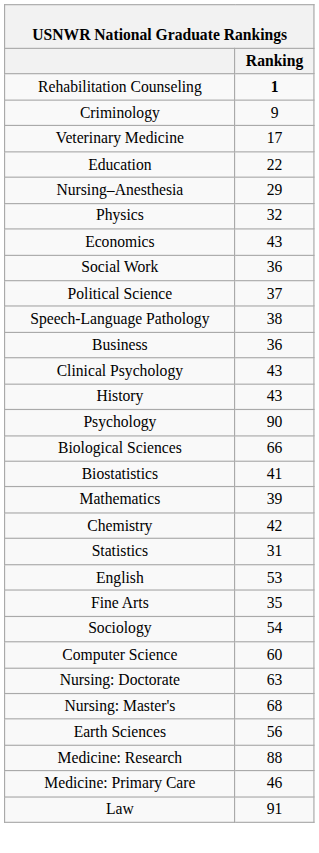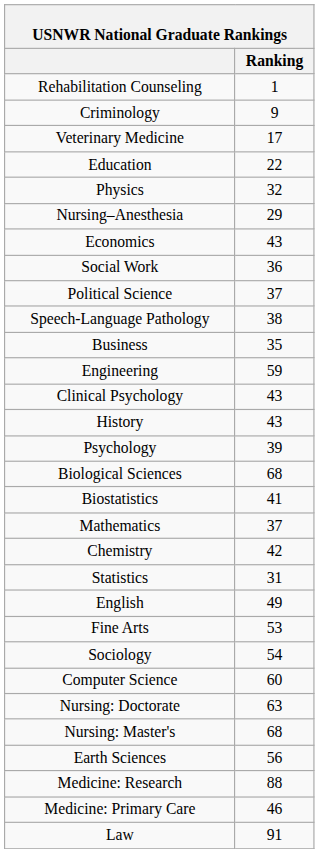(275, 87) bold -> (275, 87) normal
rows swapped: (120, 216) <-> (120, 190)
(275, 345) 36 -> (275, 345) 35
+ row: (120, 370)
(275, 422) 90 -> (275, 448) 39
(275, 448) 66 -> (275, 474) 68
(275, 499) 39 -> (275, 525) 37
(275, 577) 53 -> (275, 603) 49
(275, 603) 35 -> (275, 628) 53
